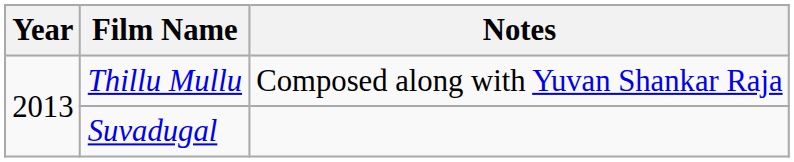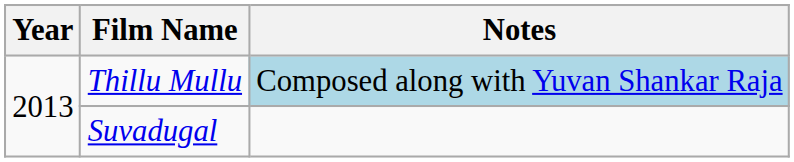(519, 80) no background -> (519, 80) lightblue background
